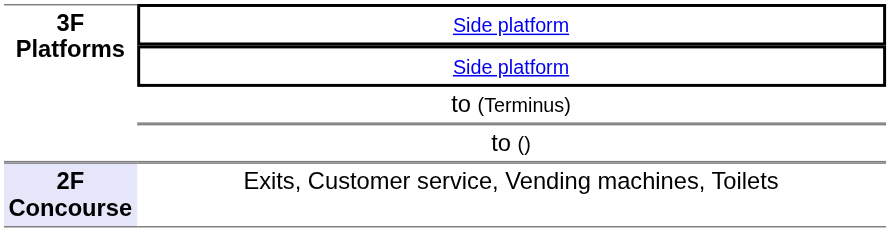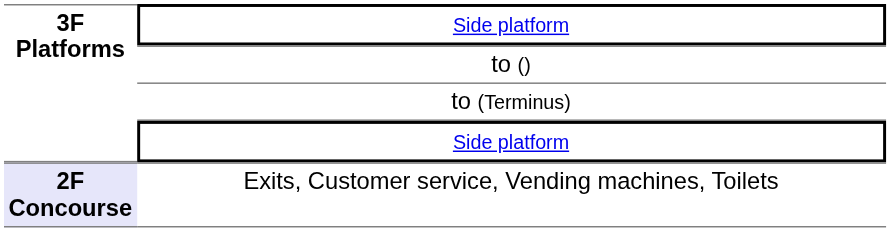(511, 67) Side platform -> (511, 64) to ()
(511, 142) to () -> (511, 142) Side platform
